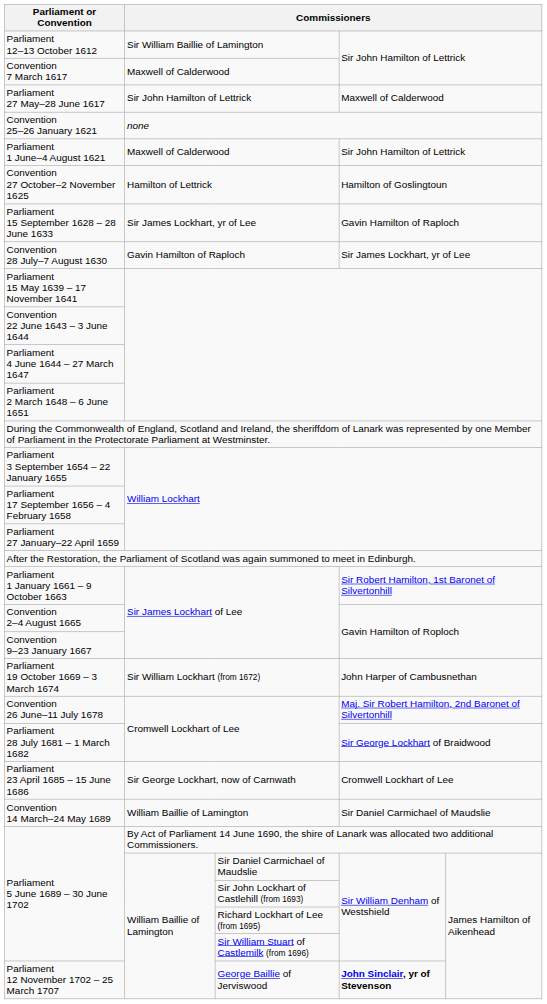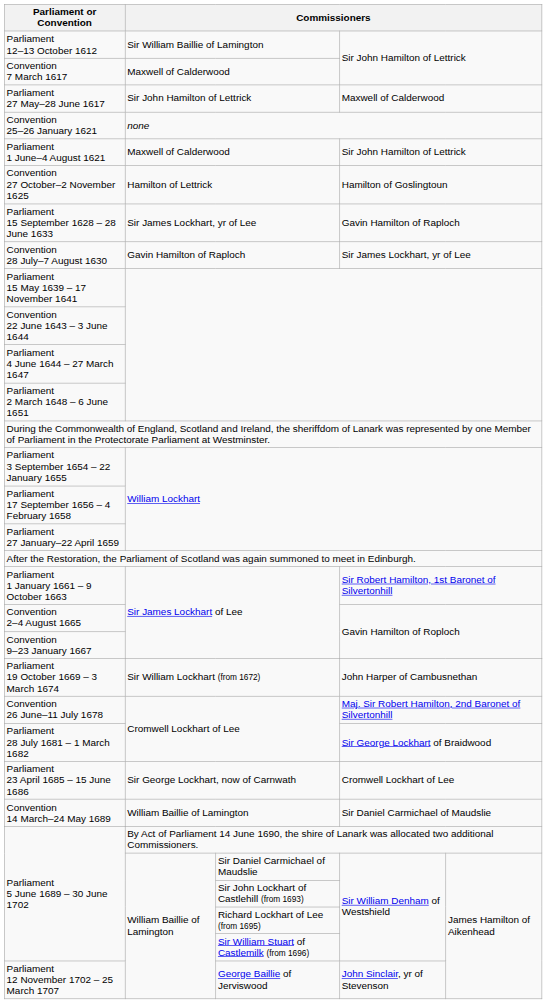(386, 979) bold -> (382, 979) normal
